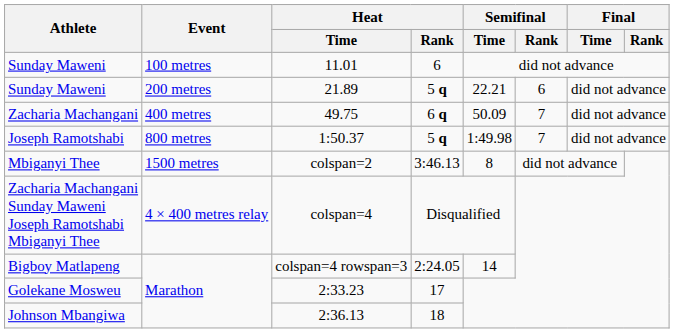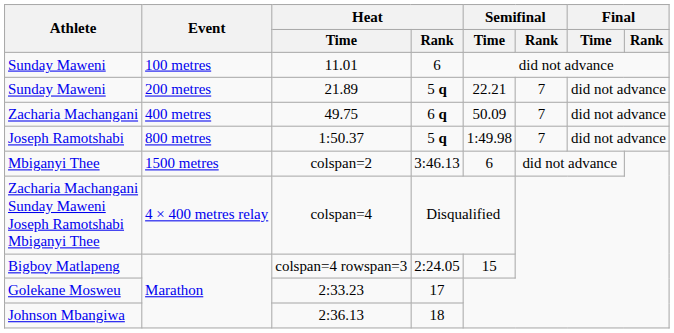(542, 90) 6 -> (542, 90) 7
(489, 164) 8 -> (489, 164) 6
(489, 266) 14 -> (489, 266) 15
